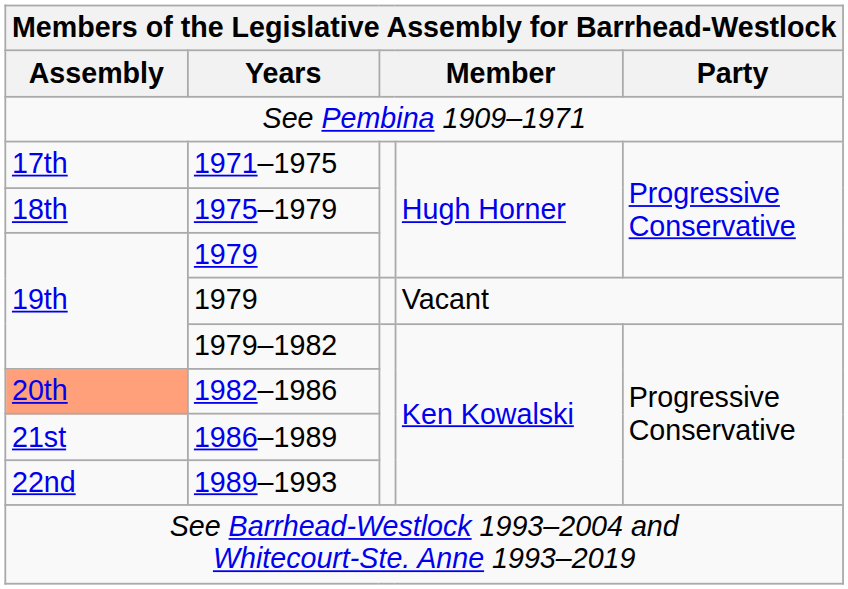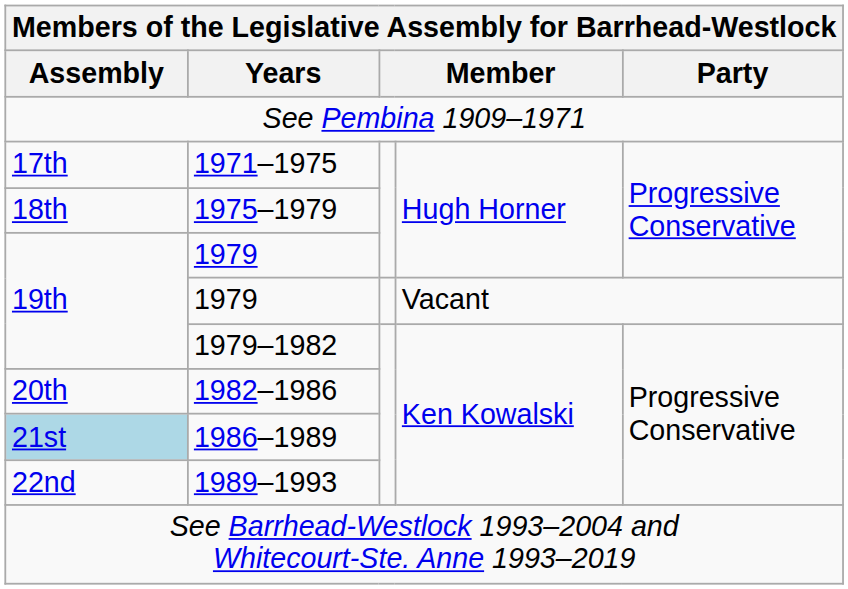(40, 391) lightsalmon background -> (40, 391) no background
(39, 436) no background -> (39, 436) lightblue background
